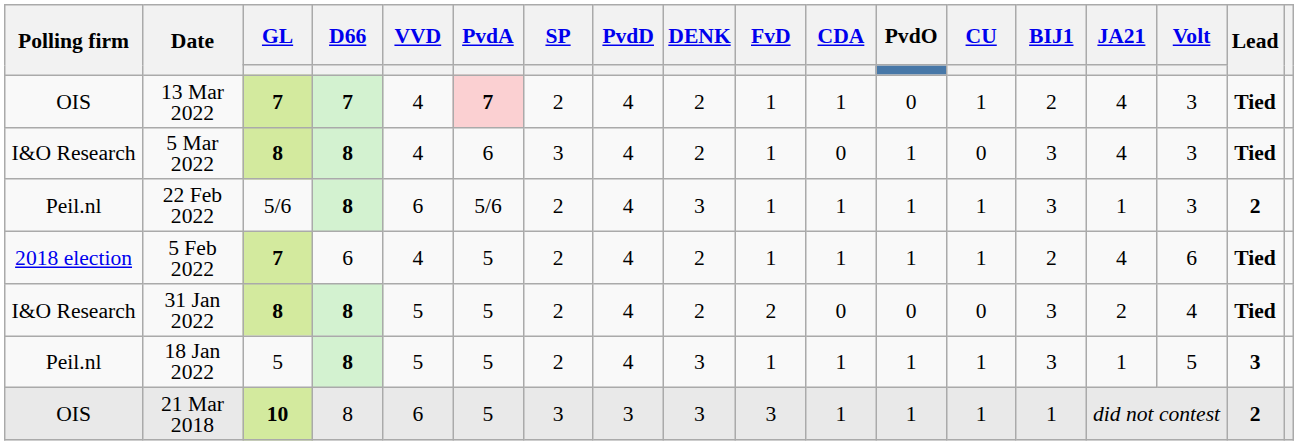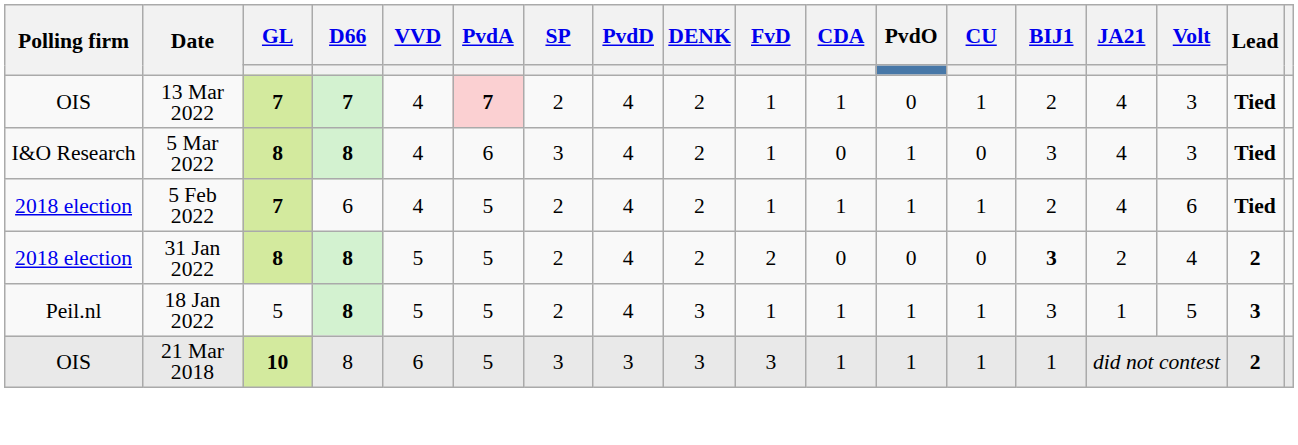- row: (192, 206)
(74, 310) I&O Research -> (74, 258) 2018 election
(1051, 310) normal -> (1051, 258) bold
(1255, 310) Tied -> (1255, 258) 2
